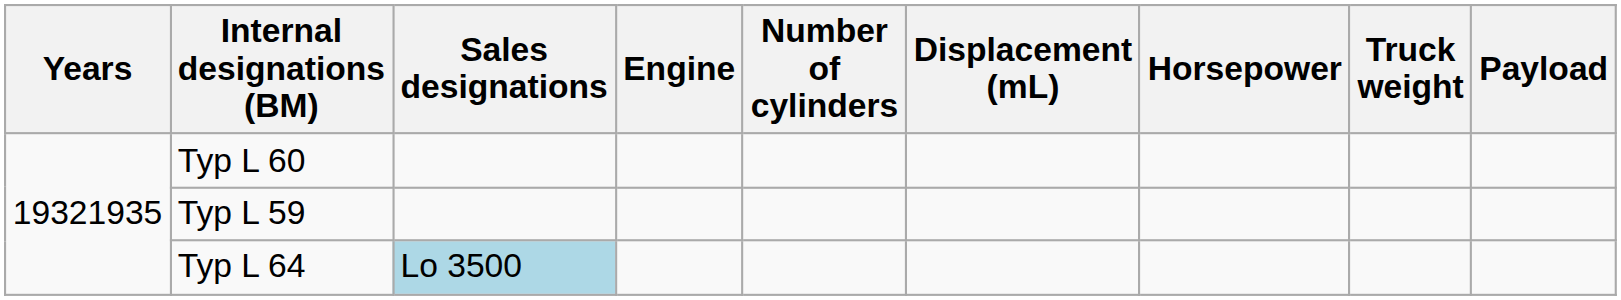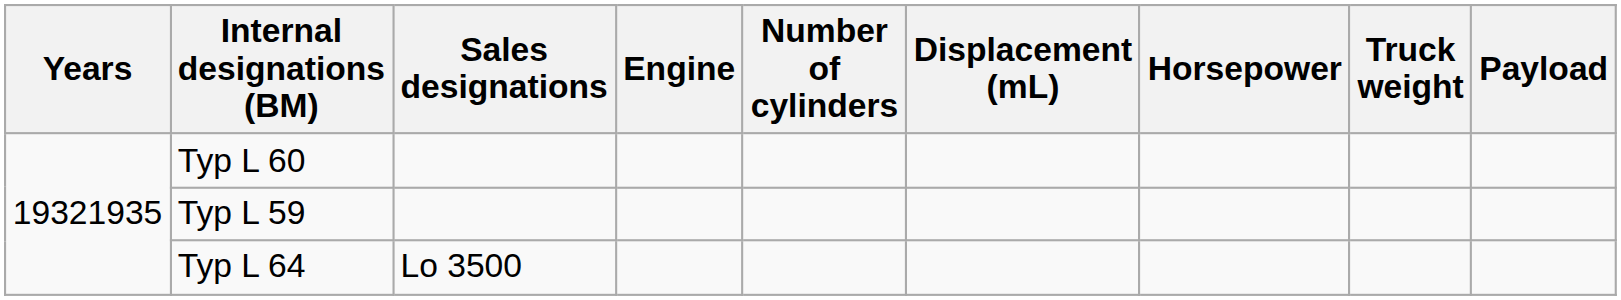(461, 266) lightblue background -> (461, 266) no background
